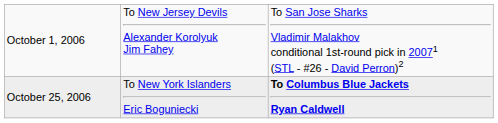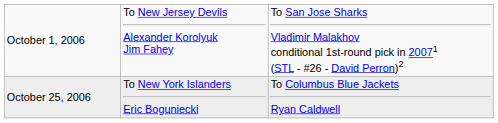(381, 97) bold -> (381, 97) normal
